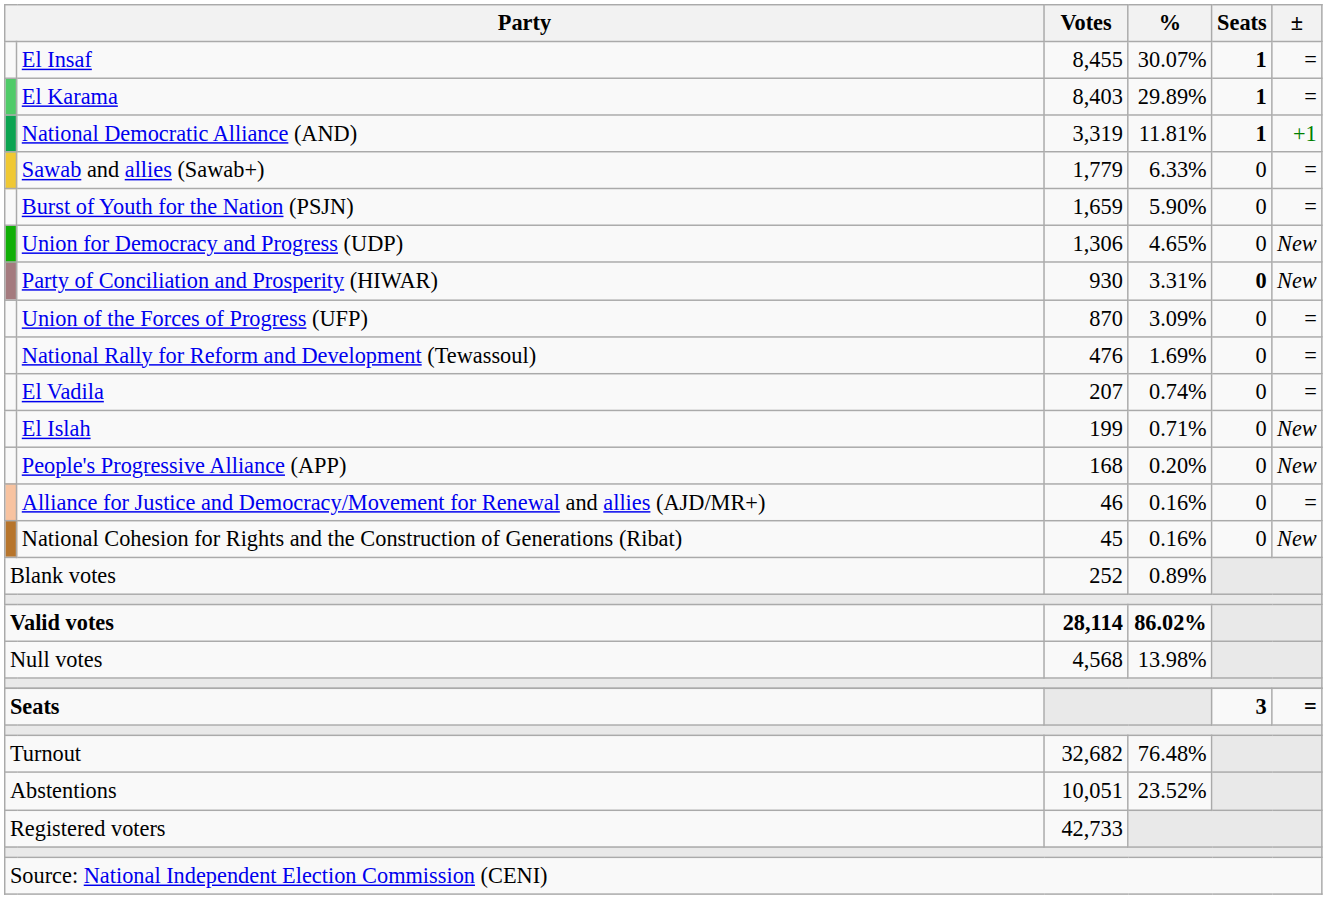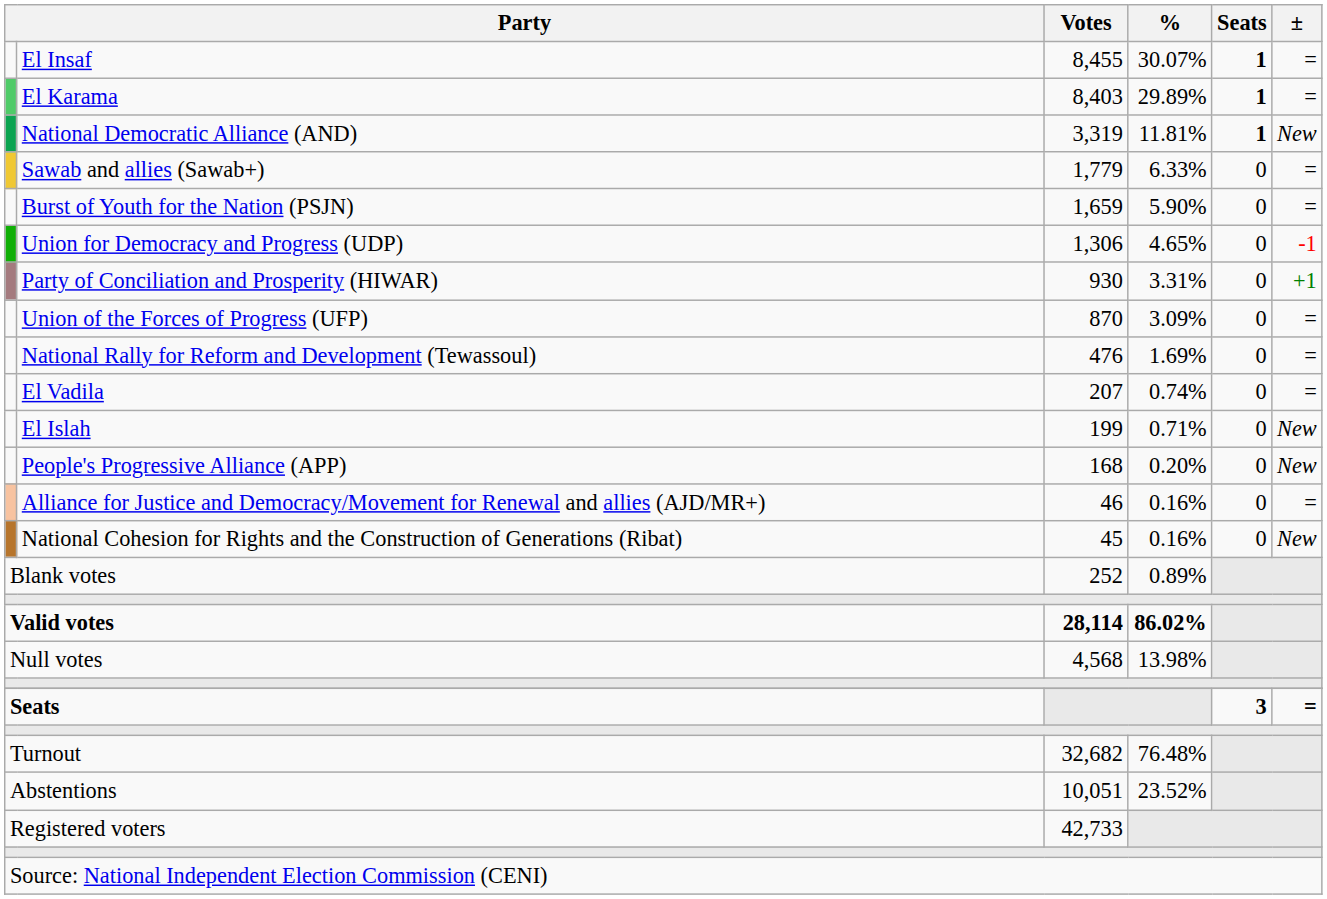(1305, 133) +1 -> (1297, 133) New
(1297, 244) New -> (1307, 244) -1
(1261, 281) bold -> (1261, 281) normal
(1297, 281) New -> (1305, 281) +1
